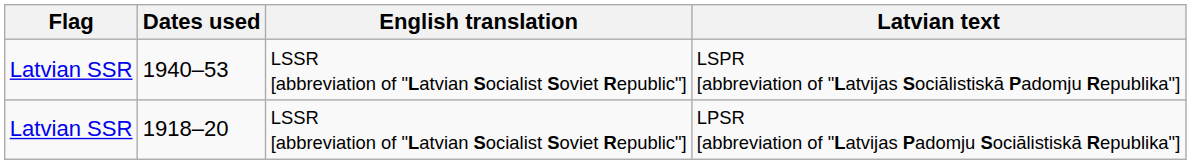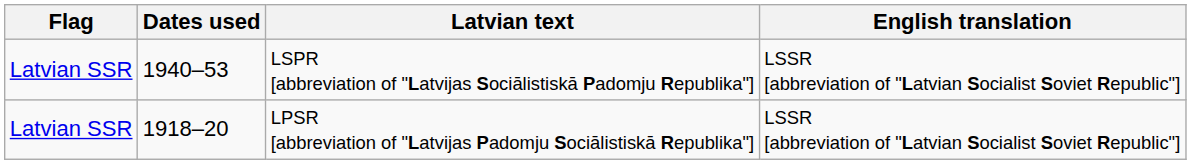columns swapped: (939, 22) <-> (479, 22)
